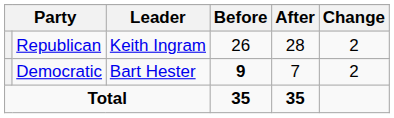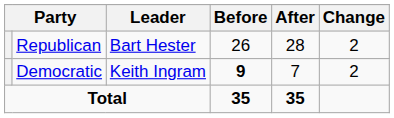(158, 44) Keith Ingram -> (153, 44) Bart Hester
(153, 71) Bart Hester -> (158, 71) Keith Ingram
